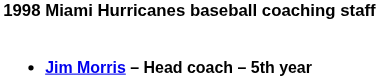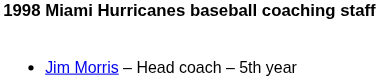(189, 67) bold -> (189, 67) normal
